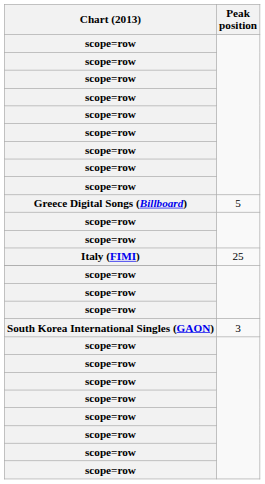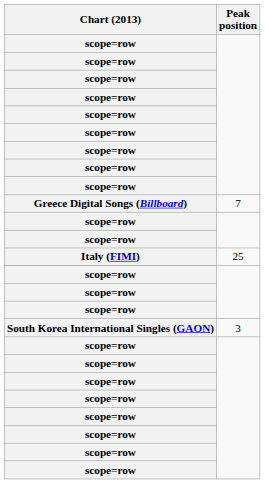(238, 203) 5 -> (238, 203) 7
